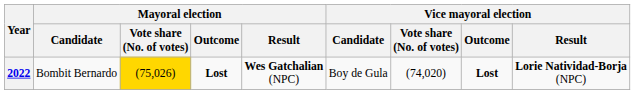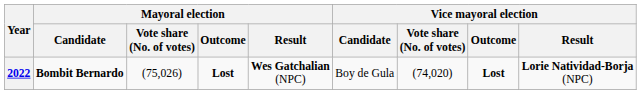(77, 73) normal -> (80, 73) bold
(156, 73) gold background -> (162, 73) no background
